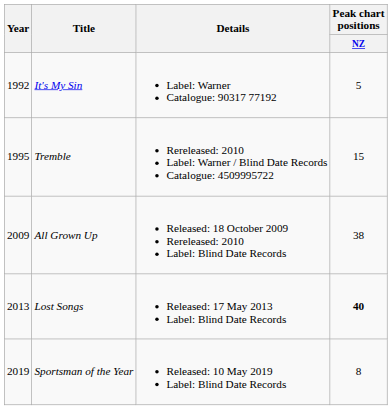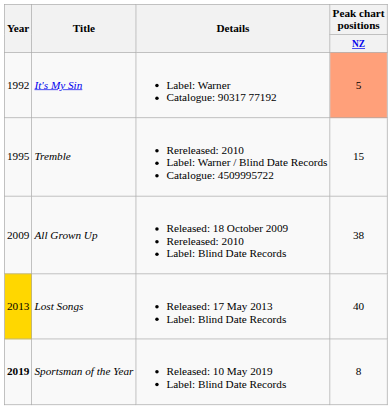(359, 85) no background -> (359, 85) lightsalmon background
(18, 306) no background -> (18, 306) gold background
(359, 306) bold -> (359, 306) normal
(18, 371) normal -> (18, 371) bold
